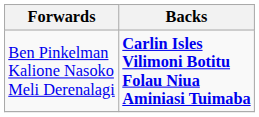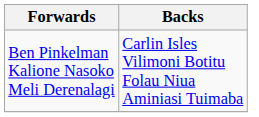(186, 70) bold -> (183, 70) normal
